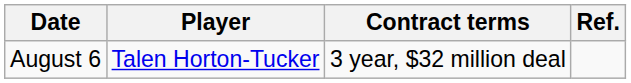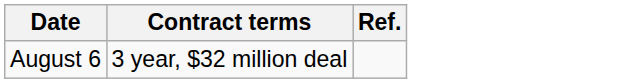- column: (216, 22)
